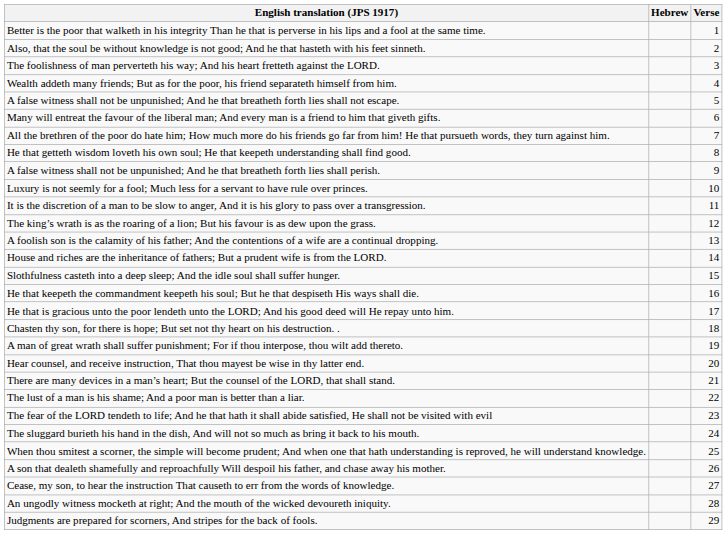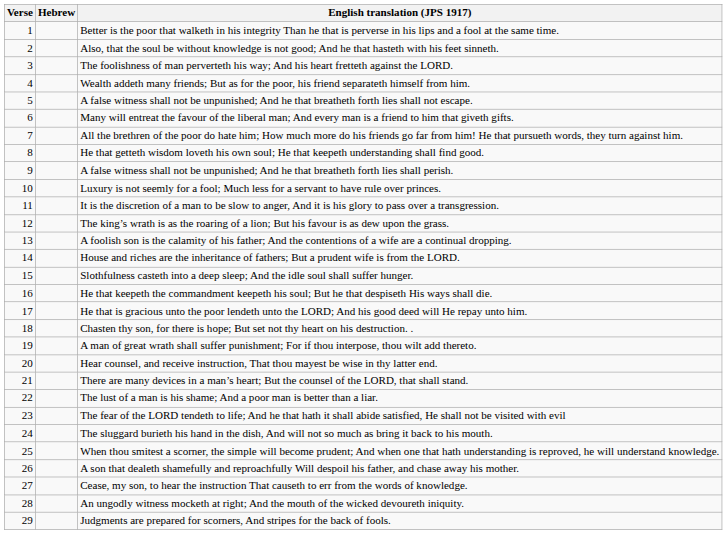columns swapped: (706, 13) <-> (326, 13)
